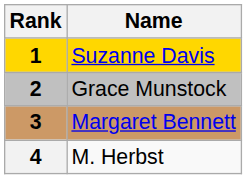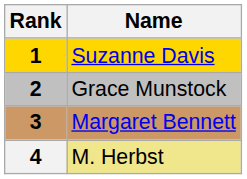(118, 156) no background -> (118, 156) khaki background
